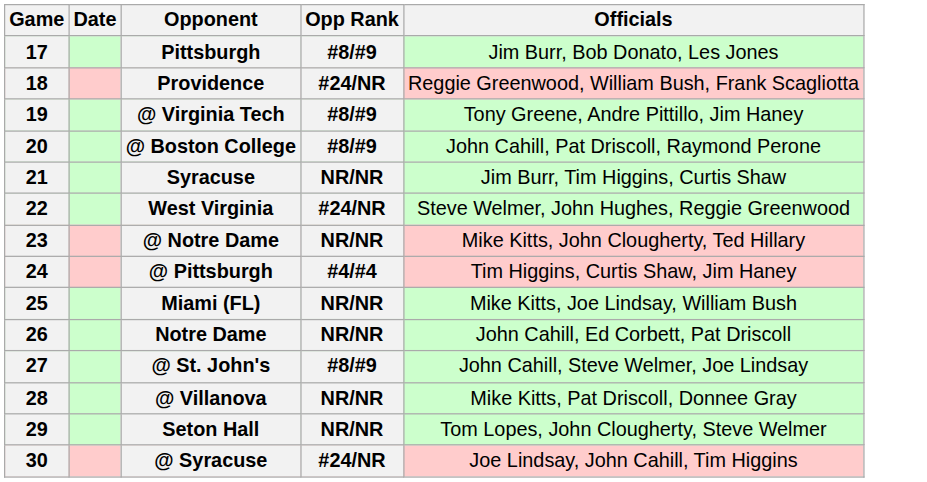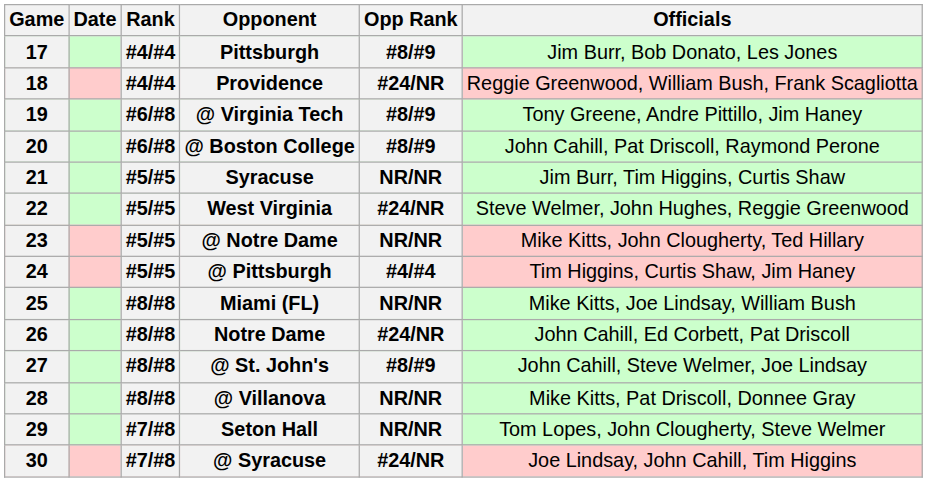+ column: (150, 20)
(352, 334) NR/NR -> (411, 334) #24/NR
